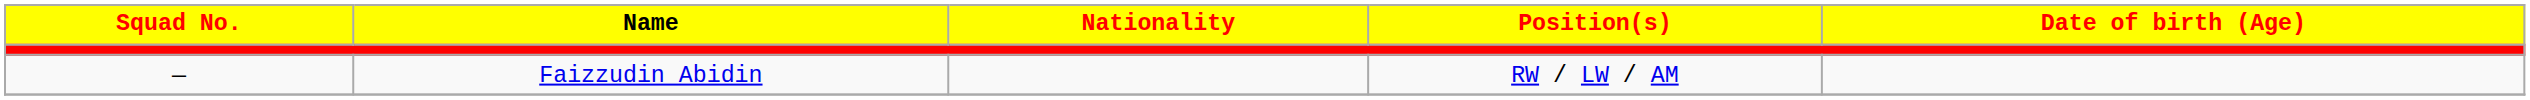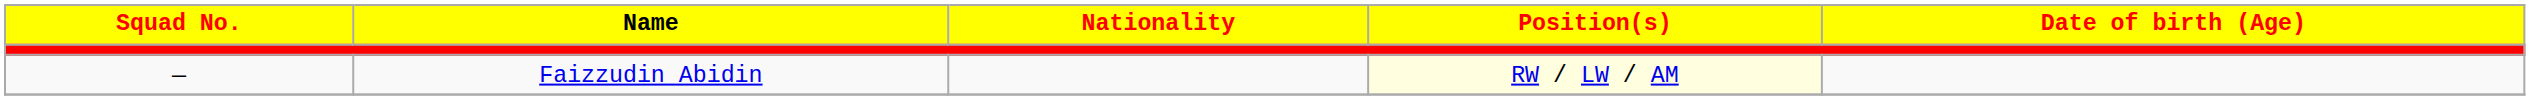(1595, 75) no background -> (1595, 75) lightyellow background
